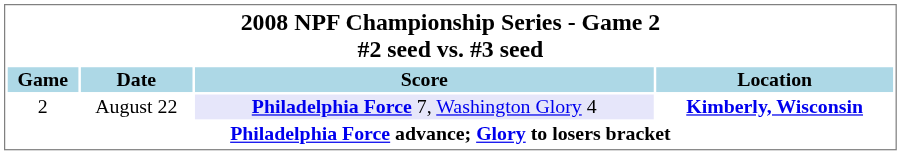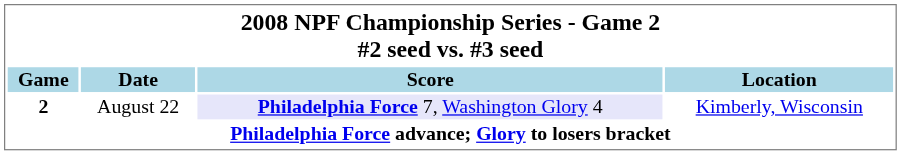(43, 106) normal -> (43, 106) bold
(775, 106) bold -> (779, 106) normal
